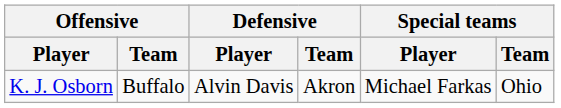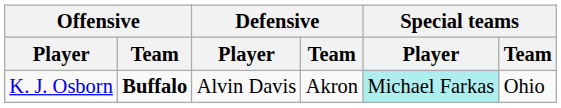(153, 86) normal -> (155, 86) bold
(428, 86) no background -> (431, 86) paleturquoise background
